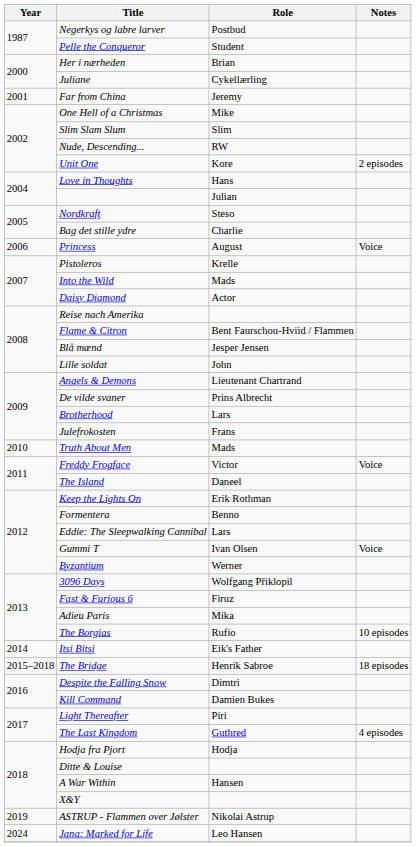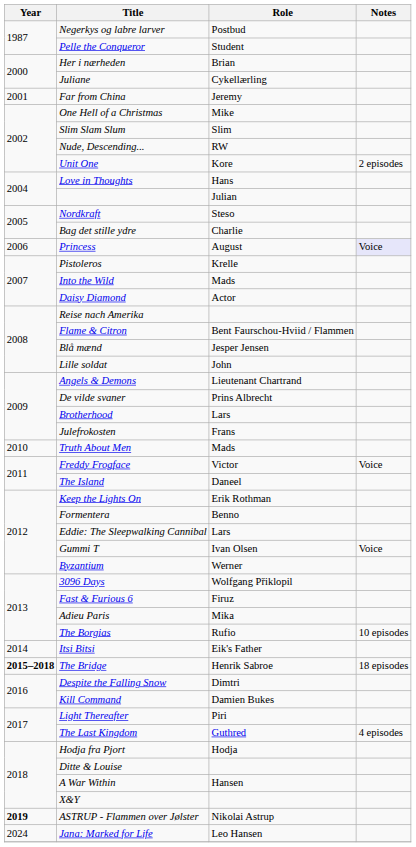(371, 247) no background -> (371, 247) lavender background
(31, 666) normal -> (31, 666) bold
(17, 816) normal -> (17, 816) bold
